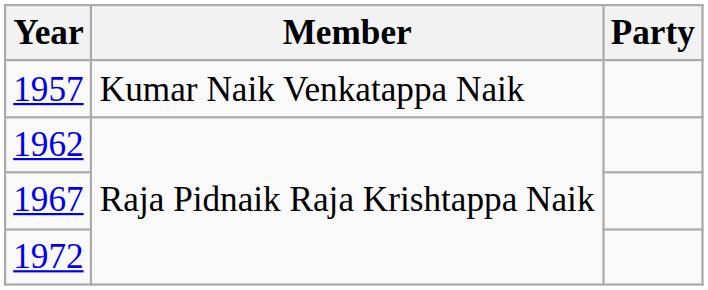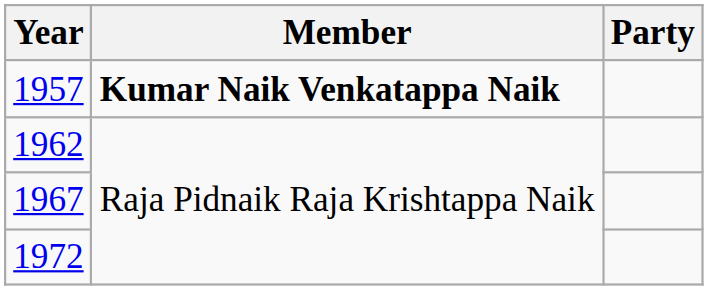(312, 88) normal -> (330, 88) bold
